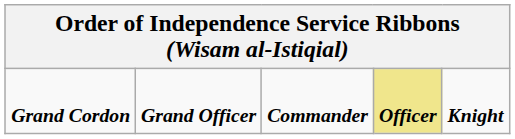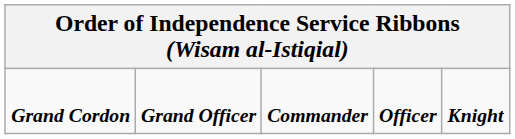(408, 114) khaki background -> (408, 114) no background
